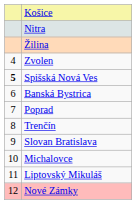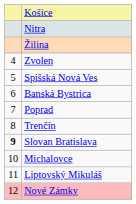(13, 77) bold -> (13, 77) normal
(13, 142) normal -> (13, 142) bold
